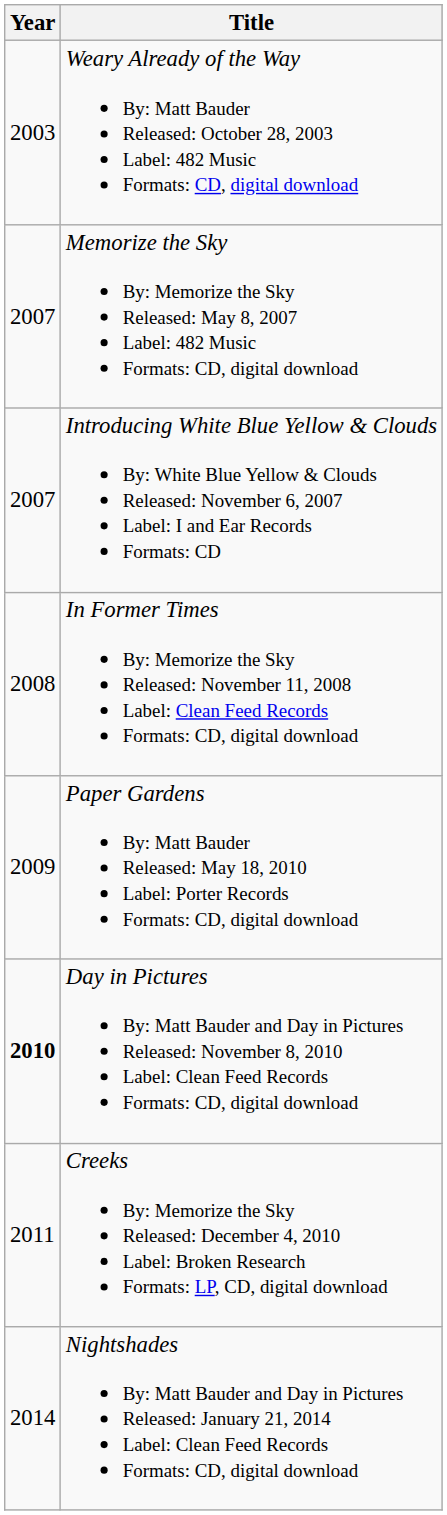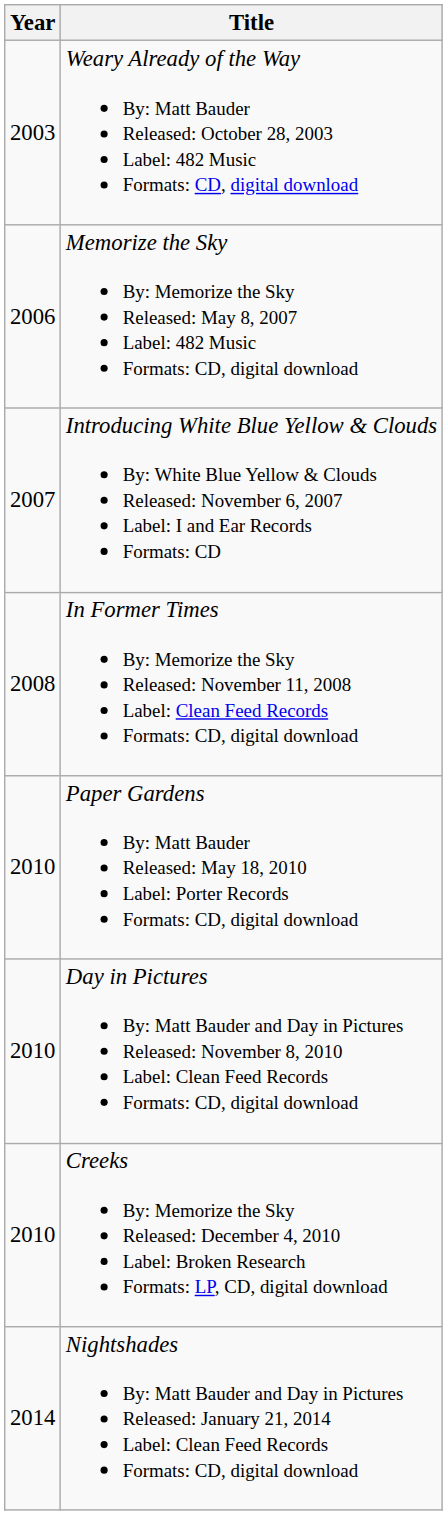(33, 316) 2007 -> (33, 316) 2006
(33, 867) 2009 -> (33, 867) 2010
(33, 1050) bold -> (33, 1050) normal
(32, 1234) 2011 -> (33, 1234) 2010
